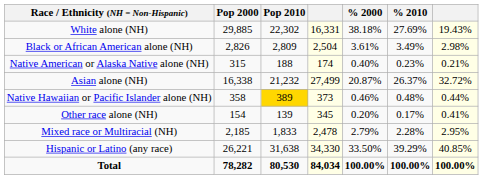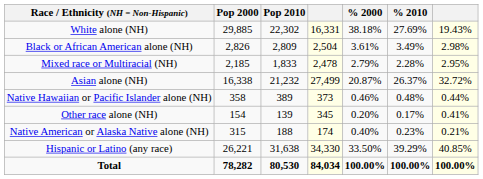rows swapped: (109, 64) <-> (109, 132)
(284, 98) gold background -> (284, 98) no background
